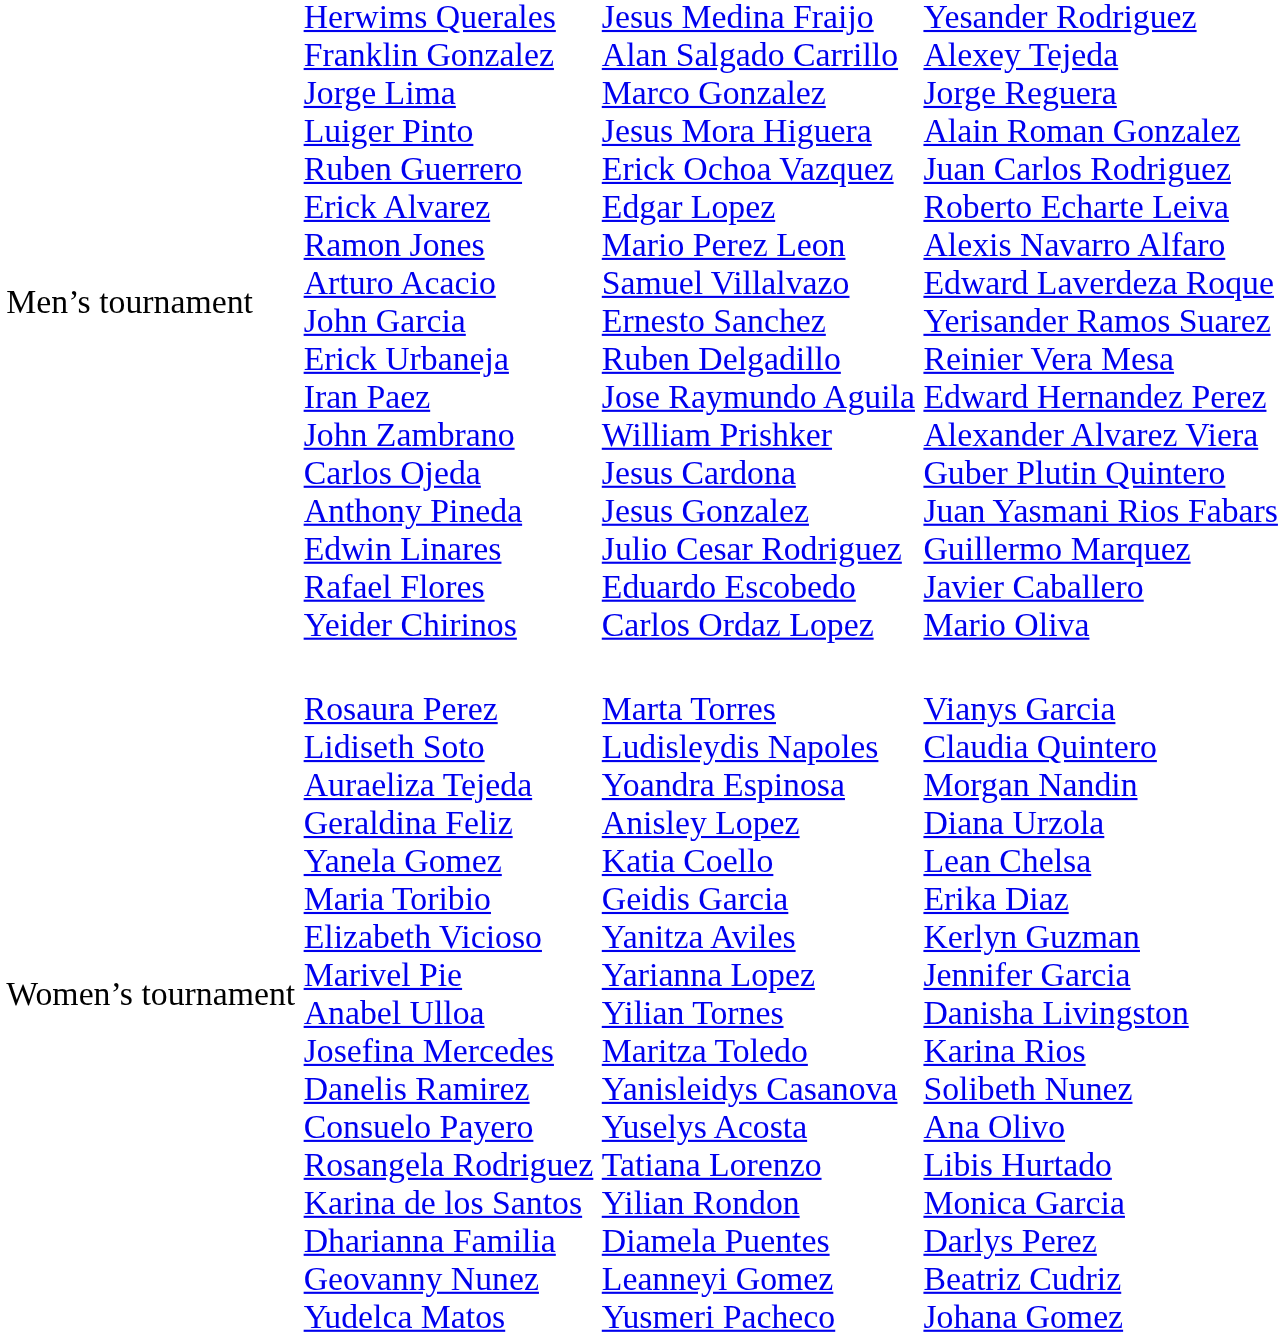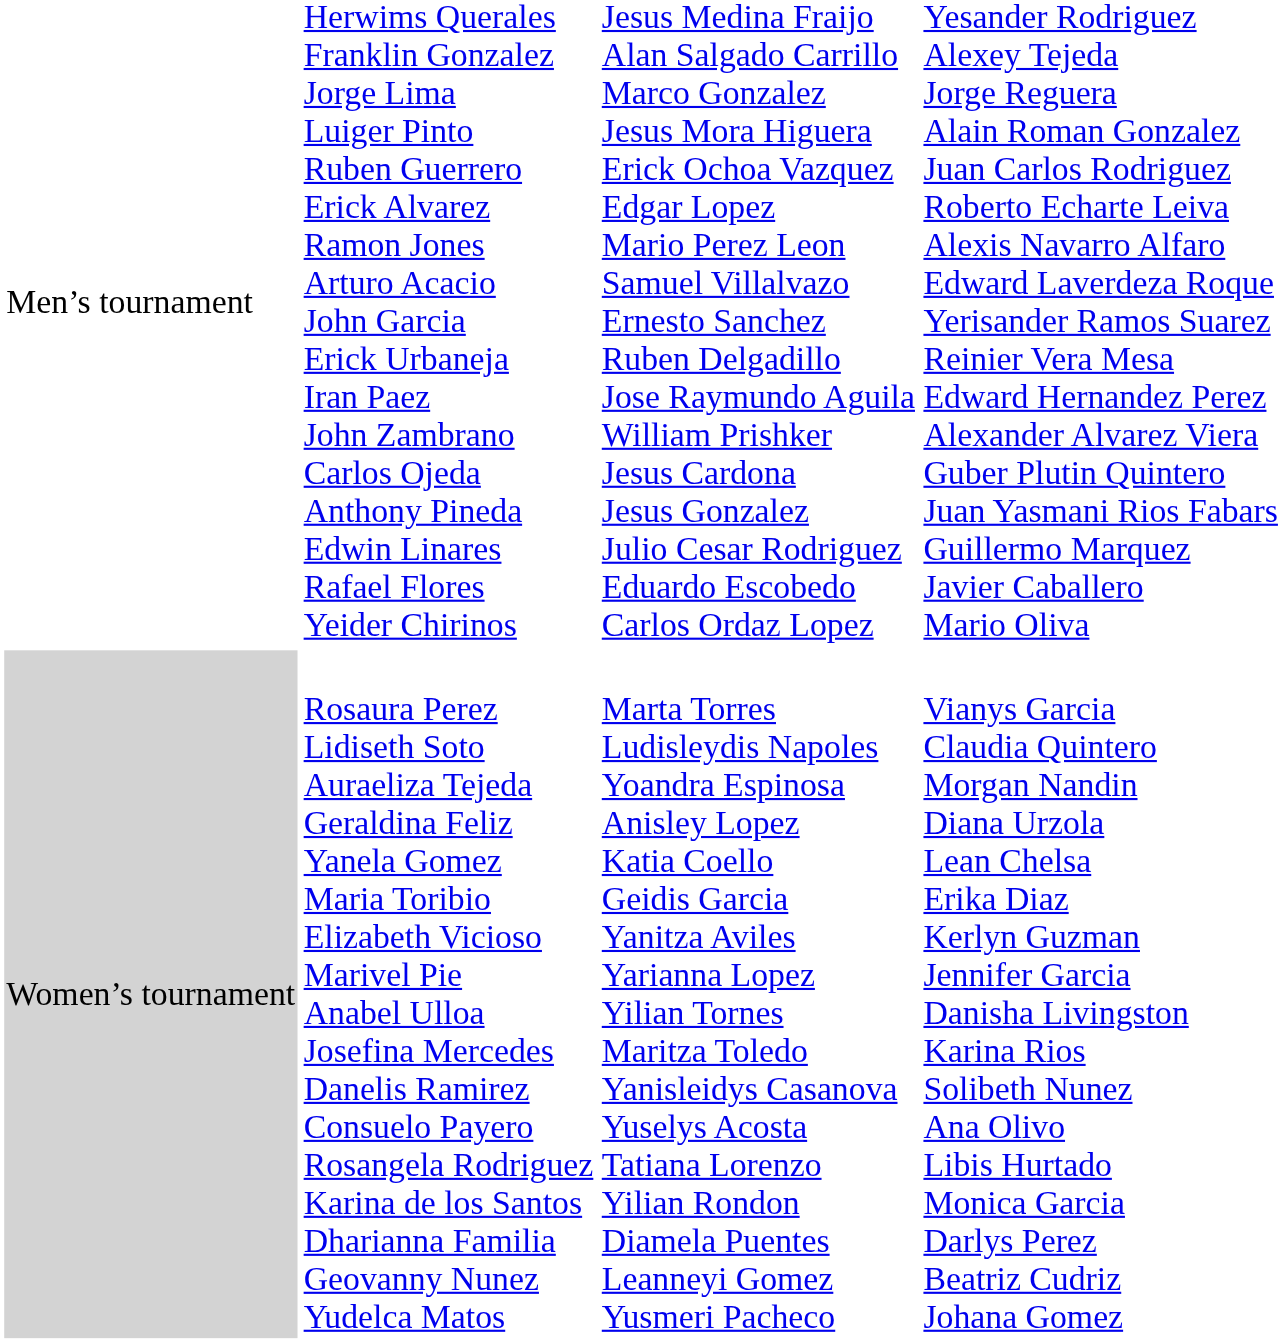(151, 993) no background -> (151, 993) lightgrey background
